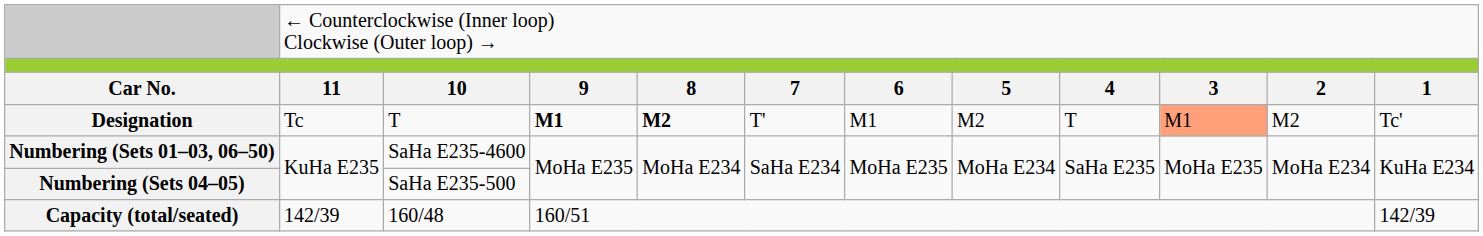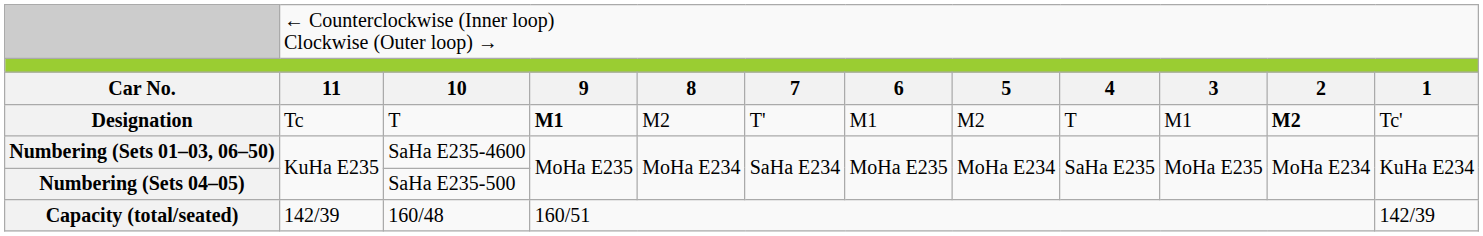(657, 120) bold -> (656, 120) normal
(1178, 120) lightsalmon background -> (1178, 120) no background
(1286, 120) normal -> (1286, 120) bold
